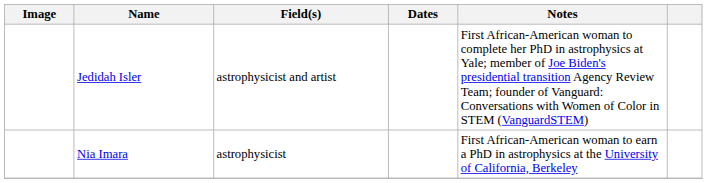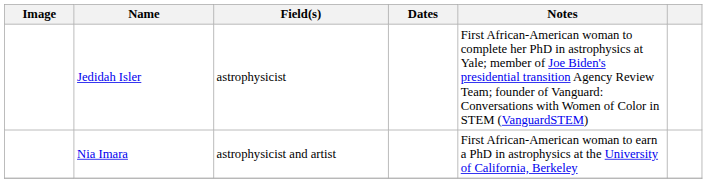(276, 77) astrophysicist and artist -> (251, 77) astrophysicist
(251, 154) astrophysicist -> (276, 154) astrophysicist and artist
